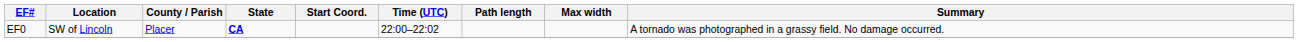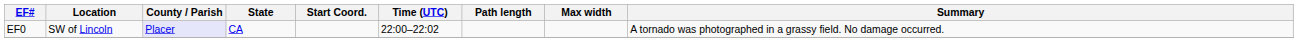(160, 29) no background -> (160, 29) lavender background
(236, 29) bold -> (236, 29) normal
